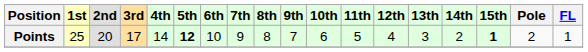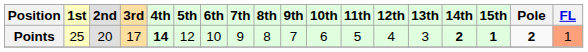(161, 36) normal -> (161, 36) bold
(187, 36) bold -> (187, 36) normal
(459, 36) normal -> (459, 36) bold
(531, 36) normal -> (531, 36) bold
(568, 36) no background -> (568, 36) lightsalmon background
